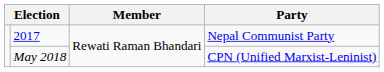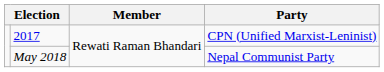(271, 35) Nepal Communist Party -> (292, 35) CPN (Unified Marxist-Leninist)
(292, 56) CPN (Unified Marxist-Leninist) -> (271, 56) Nepal Communist Party
